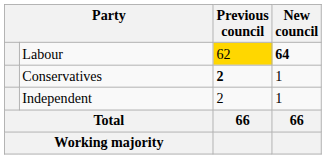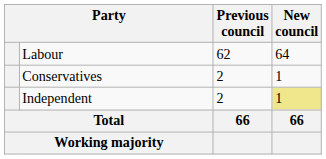(224, 53) gold background -> (224, 53) no background
(282, 53) bold -> (282, 53) normal
(220, 76) bold -> (220, 76) normal
(279, 98) no background -> (279, 98) khaki background
